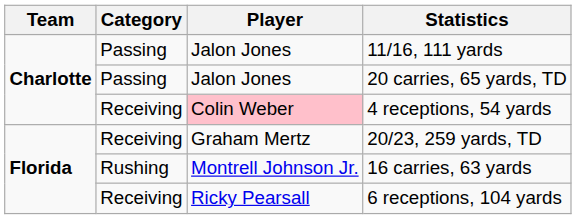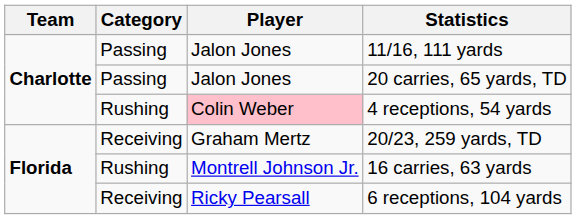(141, 109) Receiving -> (135, 109) Rushing
